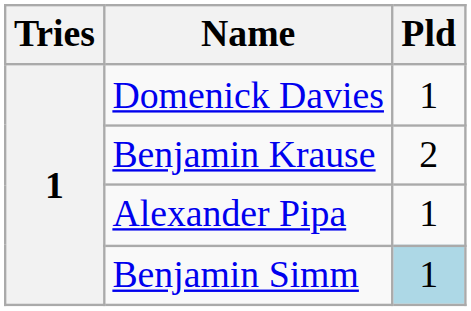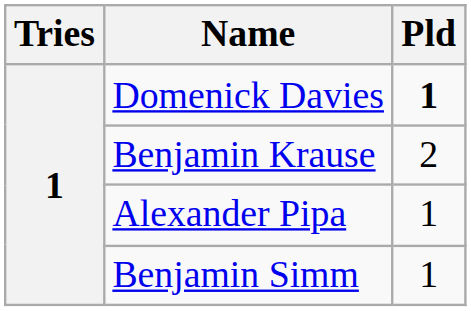(429, 94) normal -> (429, 94) bold
(429, 273) lightblue background -> (429, 273) no background
